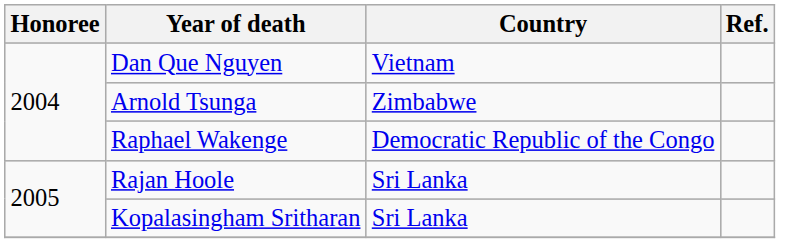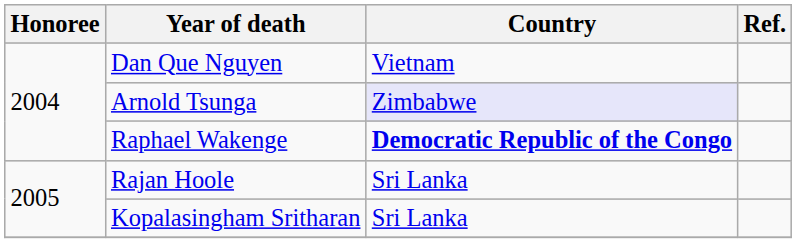(424, 101) no background -> (424, 101) lavender background
(543, 140) normal -> (552, 140) bold
